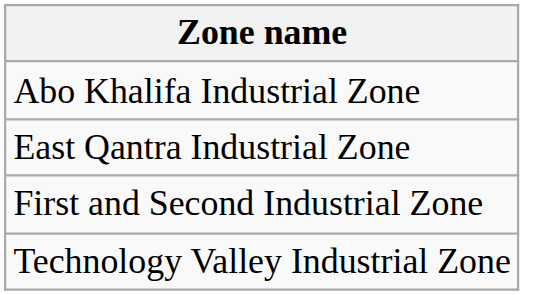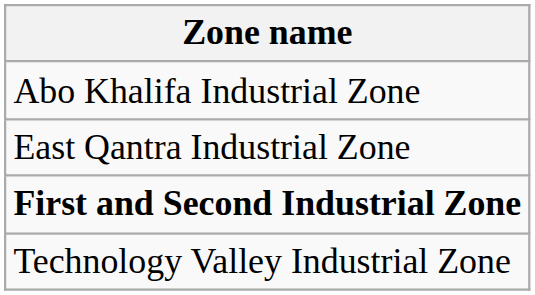(248, 203) normal -> (267, 203) bold
